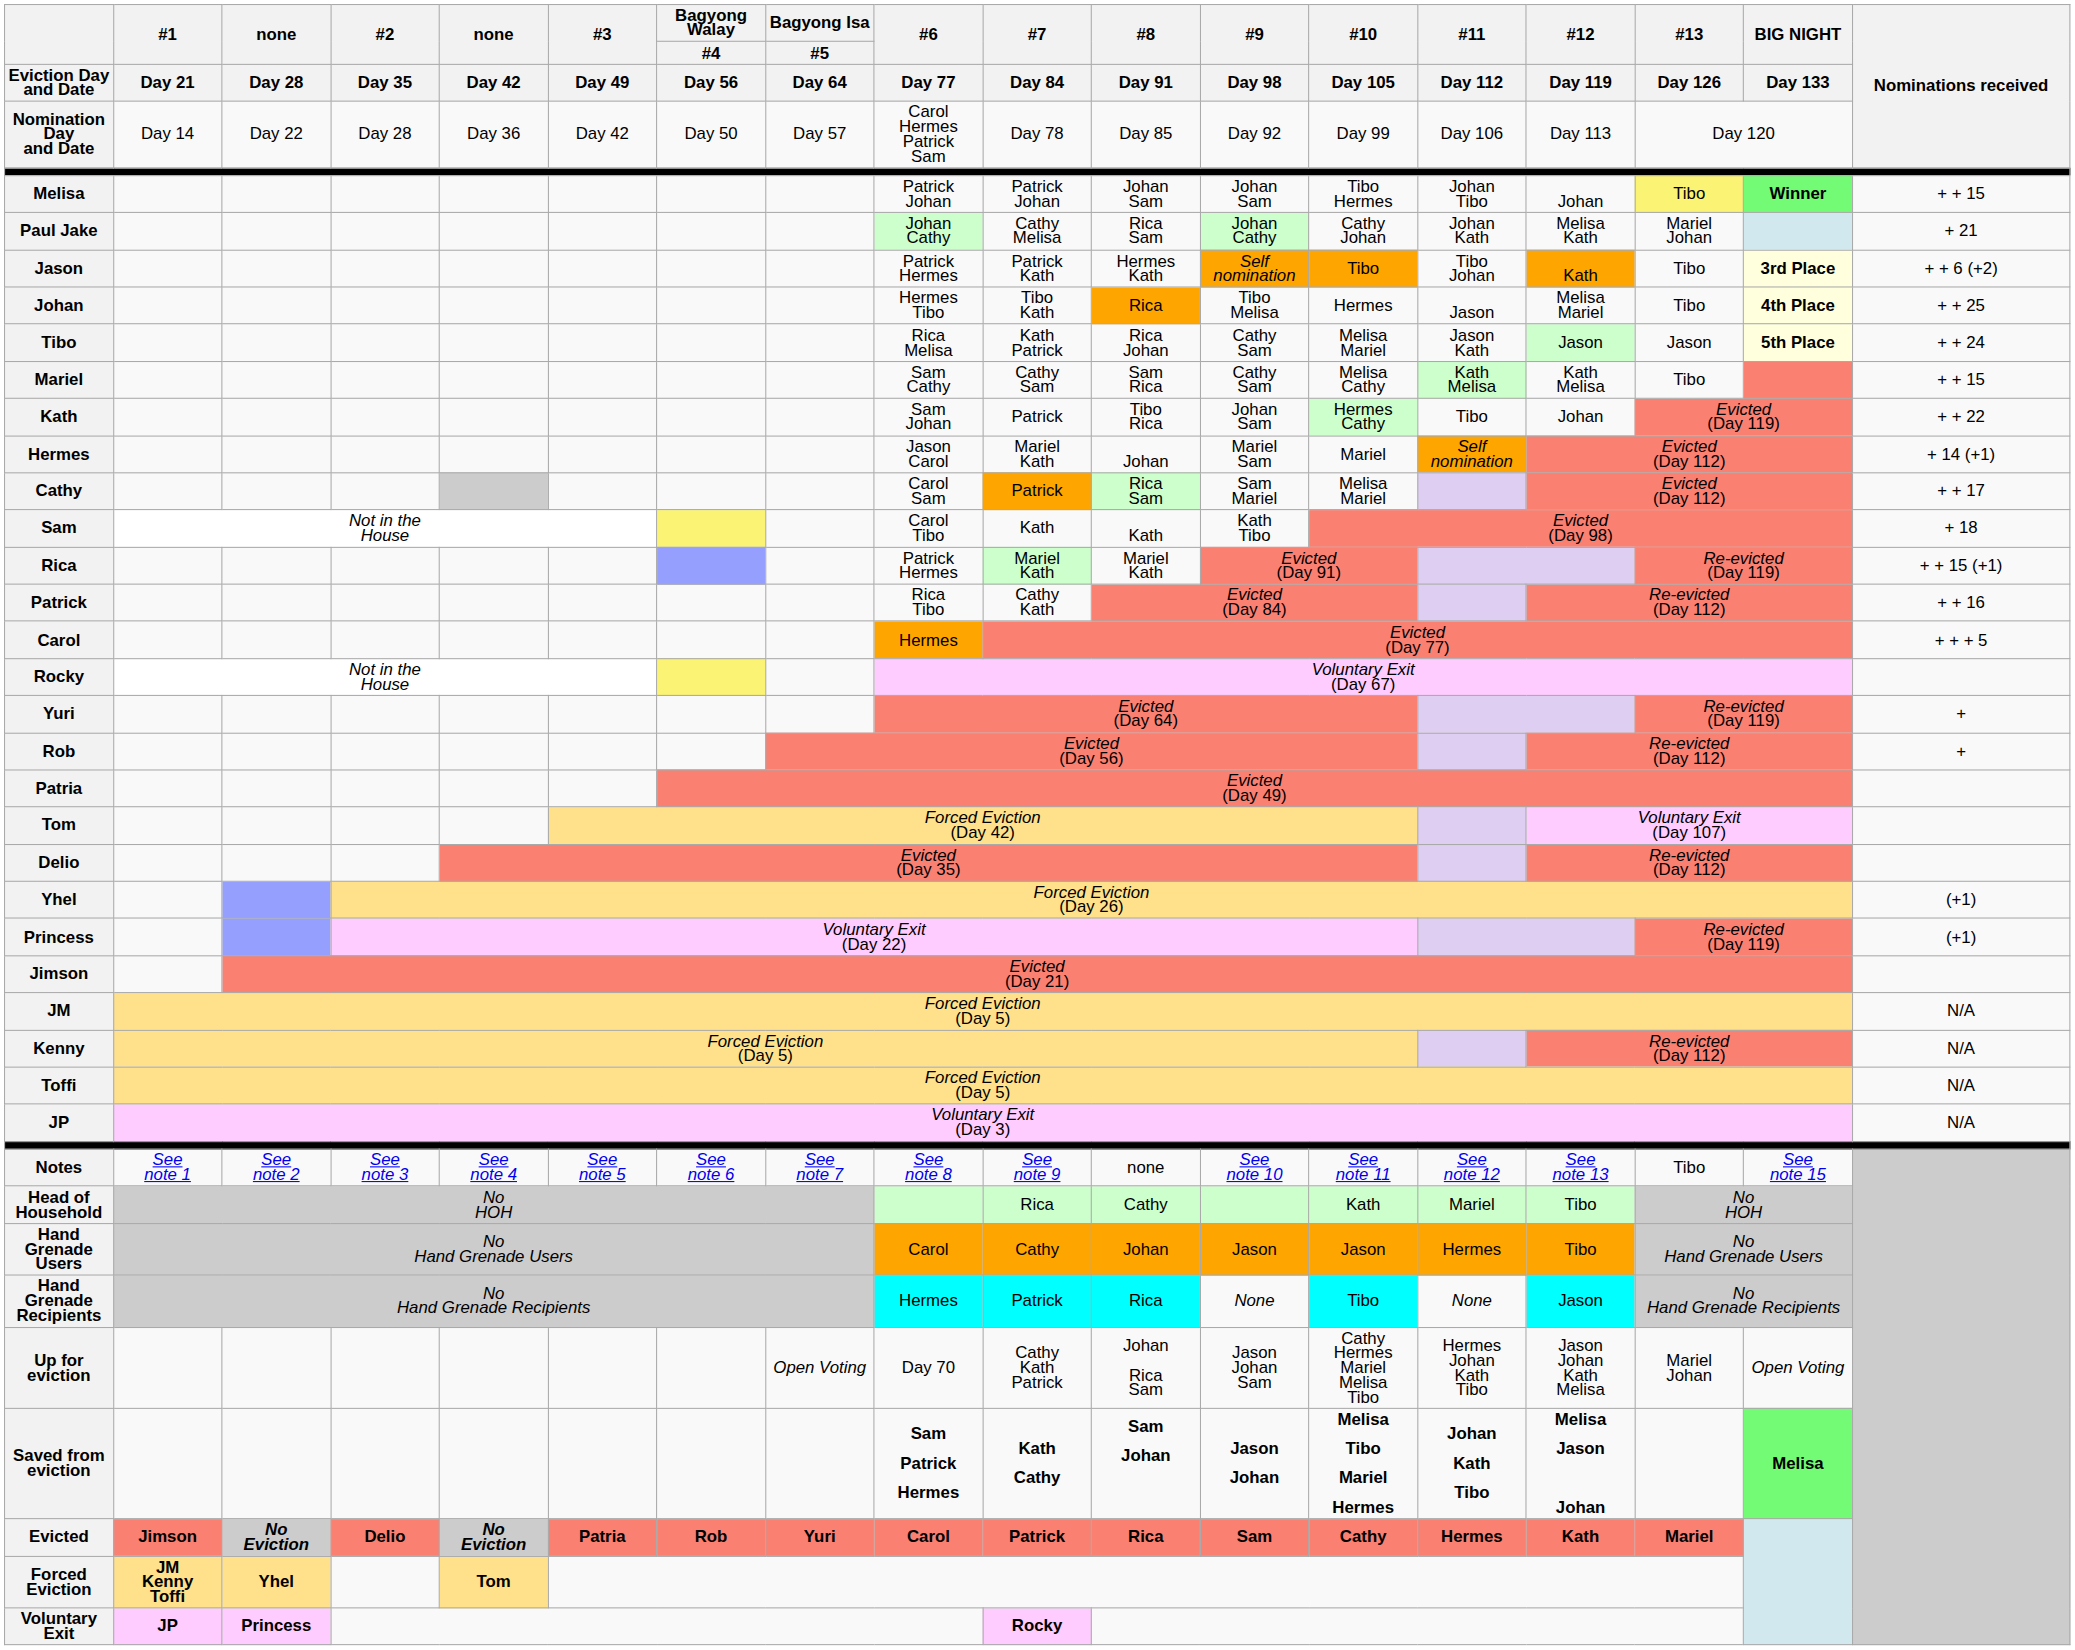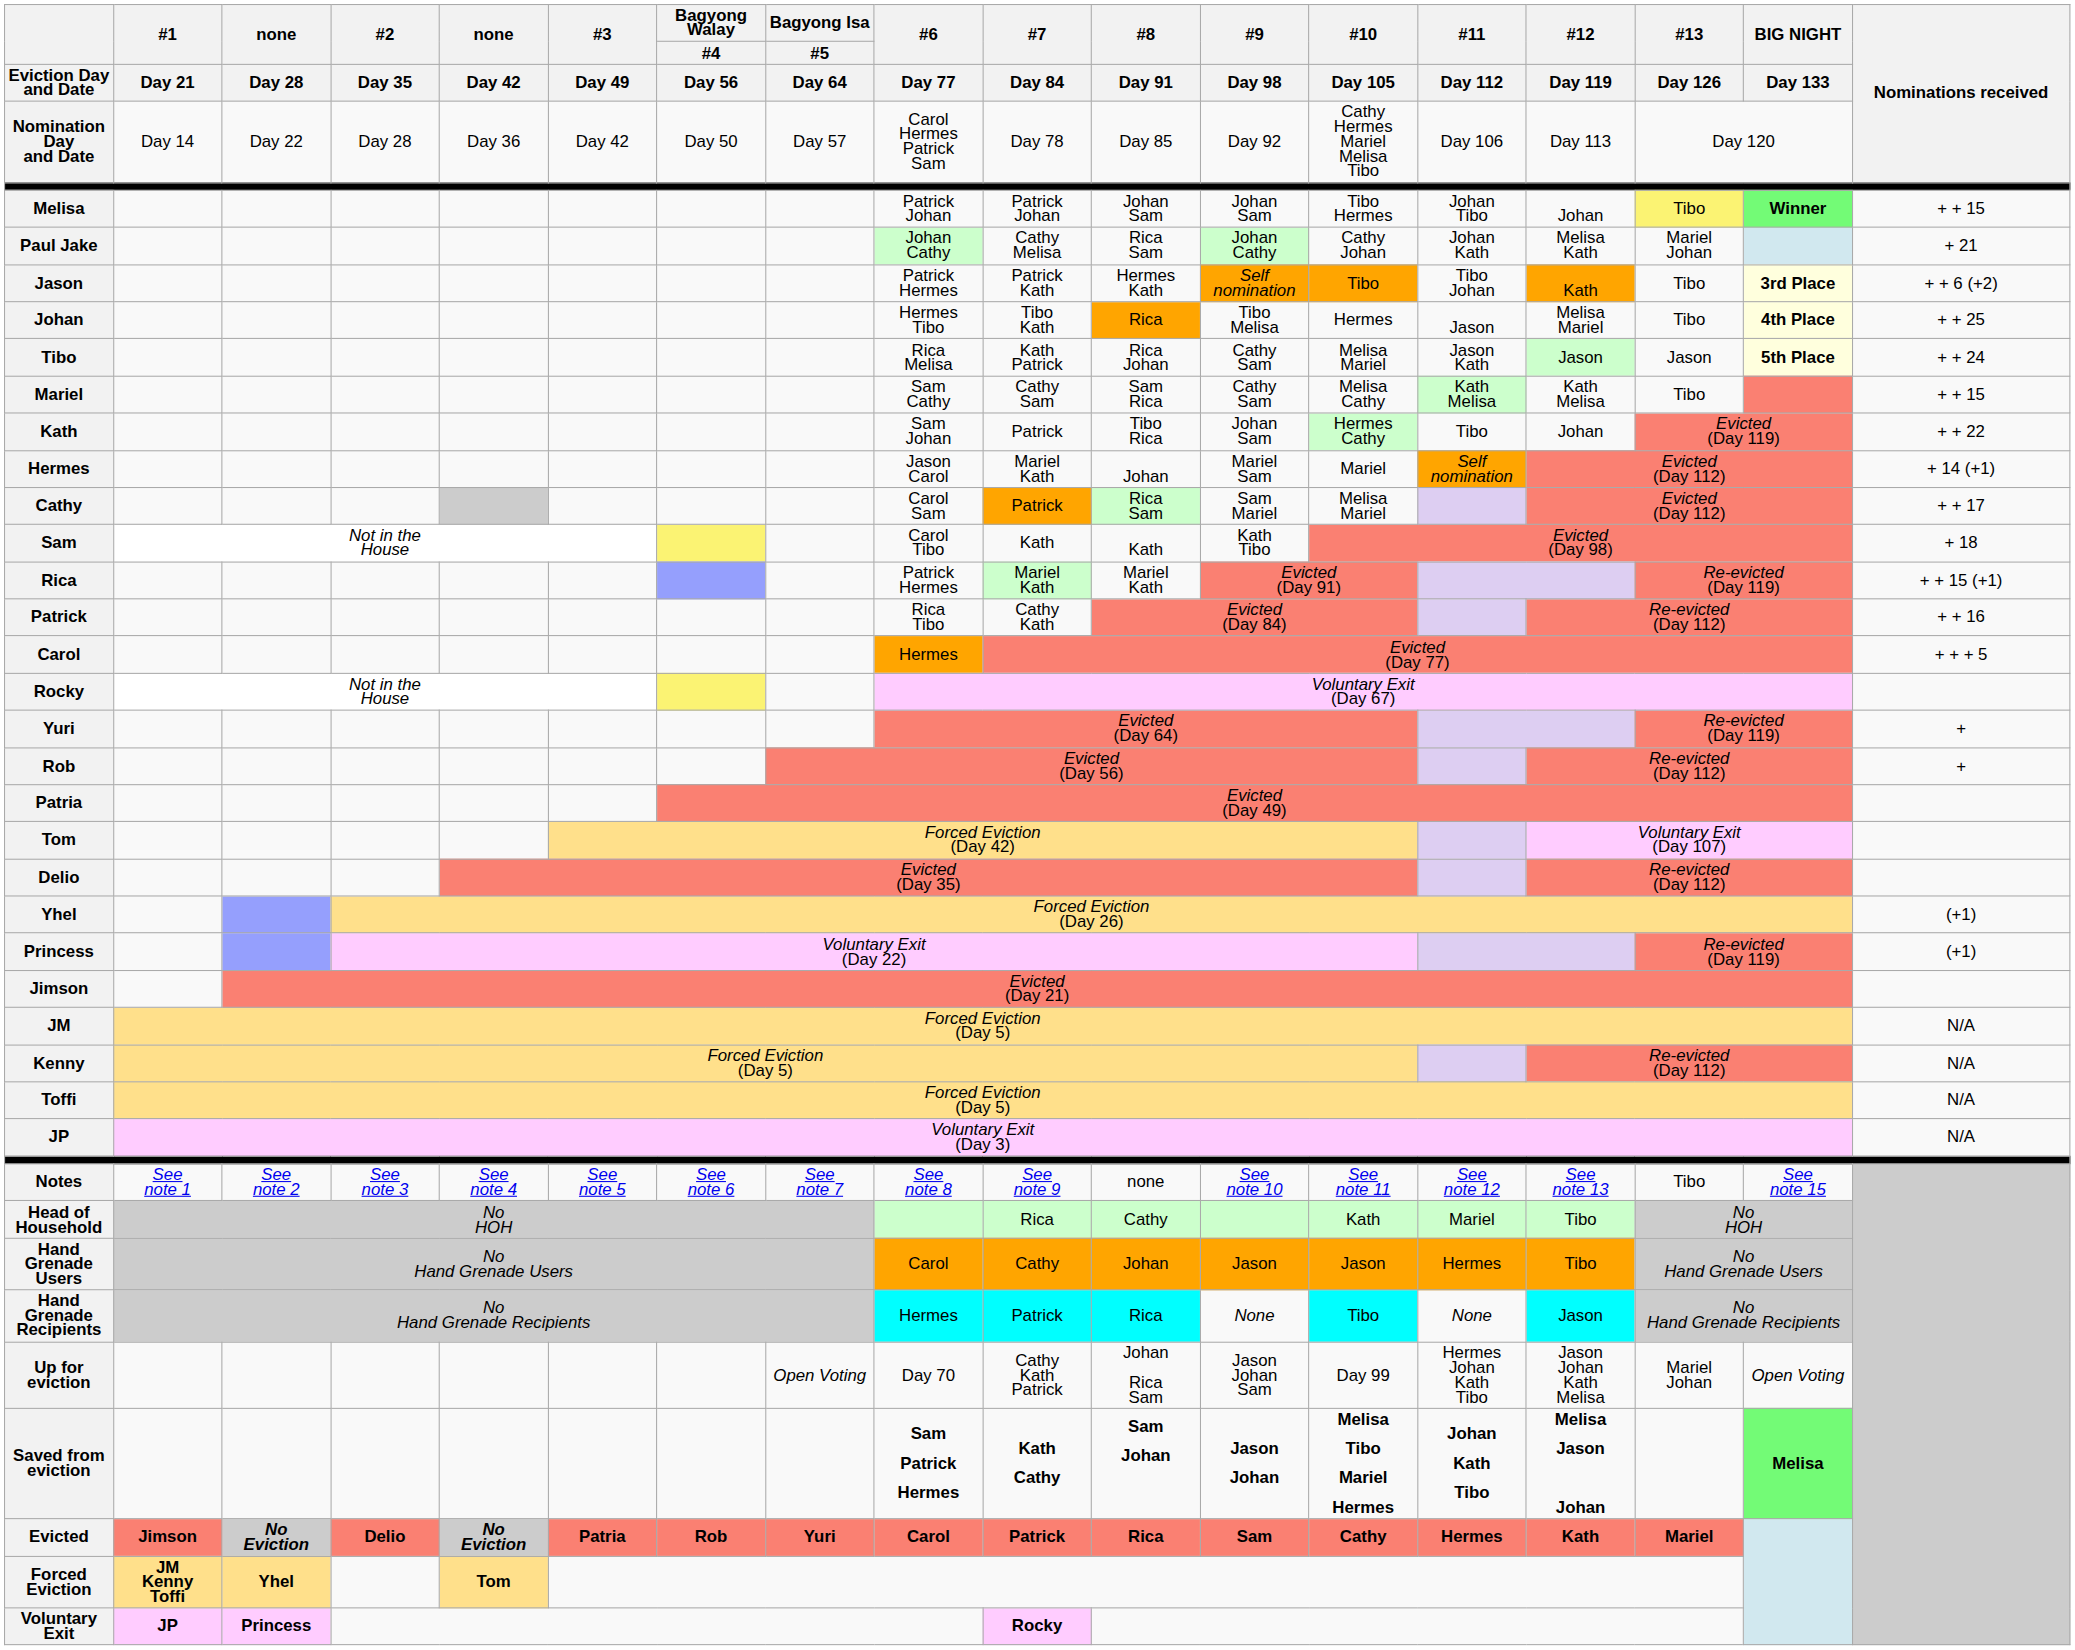(1363, 134) Day 99 -> (1363, 141) Cathy Hermes Mariel Melisa Tibo
(1363, 1367) Cathy Hermes Mariel Melisa Tibo -> (1363, 1374) Day 99
